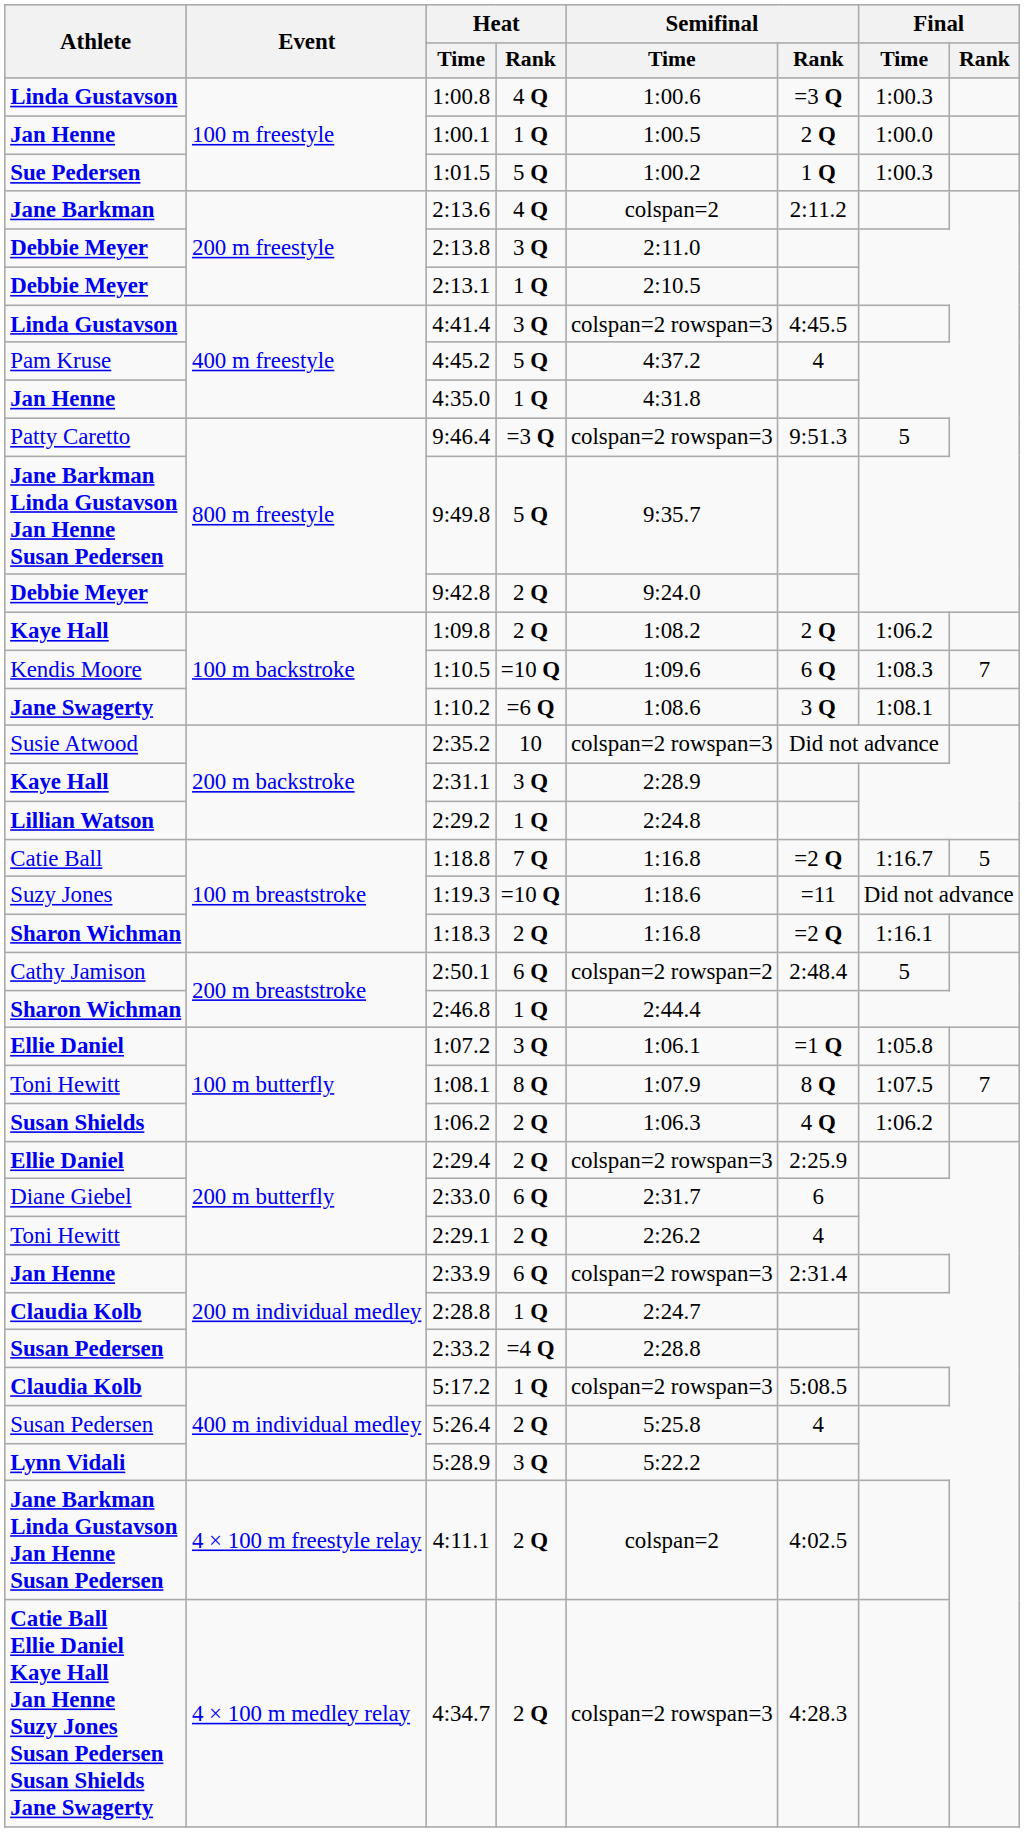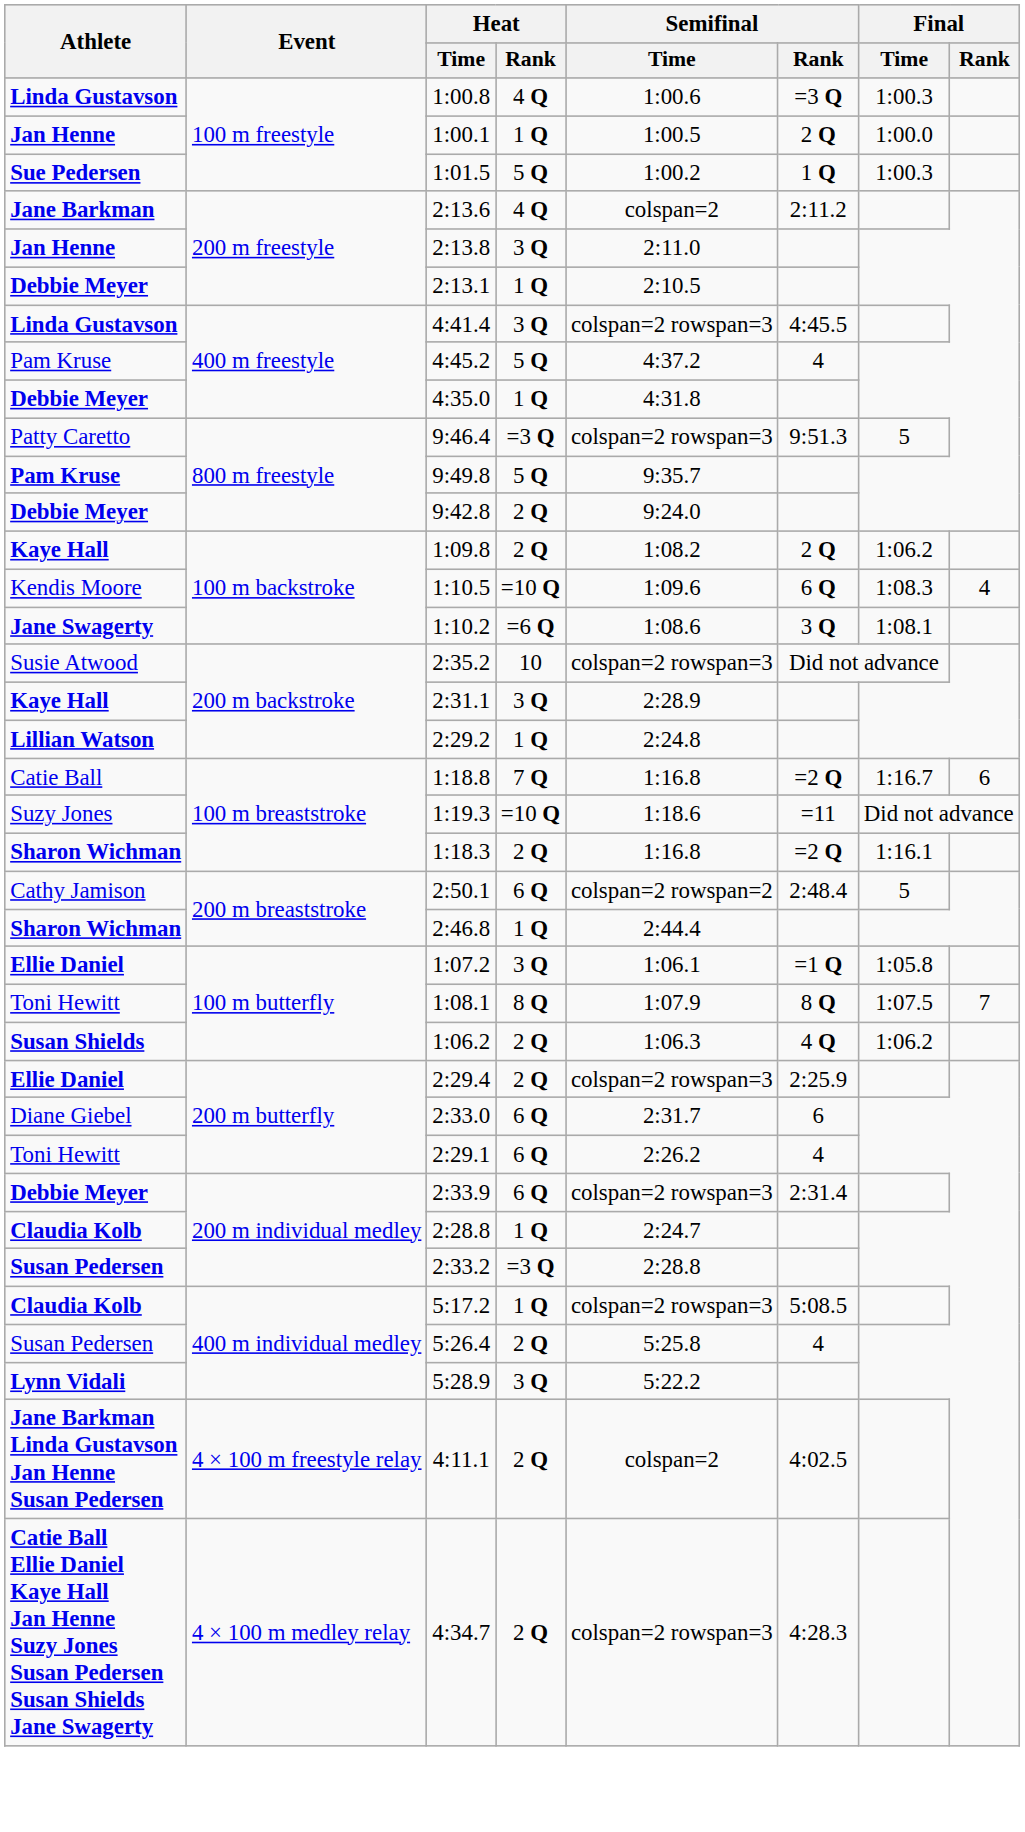(79, 248) Debbie Meyer -> (63, 248) Jan Henne
(63, 399) Jan Henne -> (79, 399) Debbie Meyer
(94, 515) Jane Barkman Linda Gustavson Jan Henne Susan Pedersen -> (65, 474) Pam Kruse
(984, 669) 7 -> (984, 588) 4
(984, 858) 5 -> (984, 776) 6
(531, 1235) 2 Q -> (531, 1154) 6 Q
(63, 1273) Jan Henne -> (79, 1192) Debbie Meyer
(531, 1348) =4 Q -> (531, 1267) =3 Q
